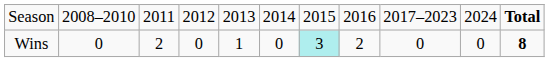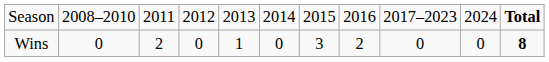(319, 43) paleturquoise background -> (319, 43) no background
